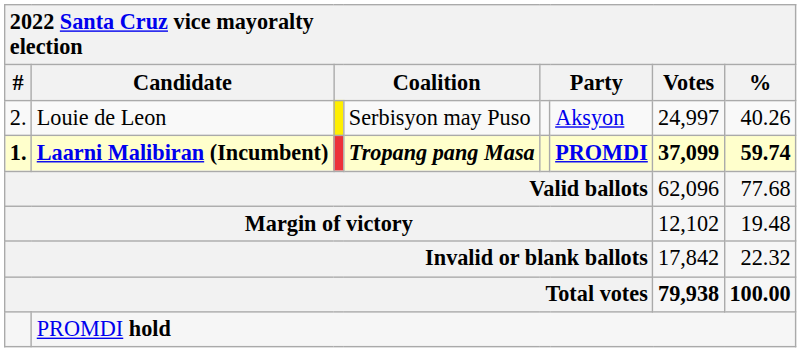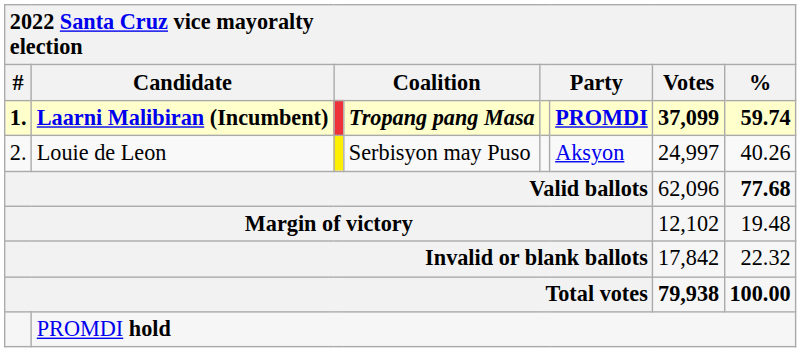rows swapped: (18, 152) <-> (18, 117)
(766, 188) normal -> (766, 188) bold
